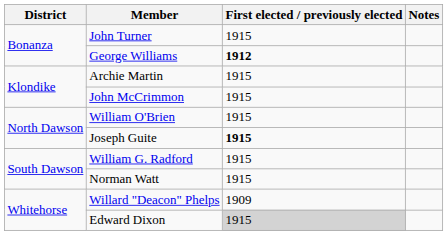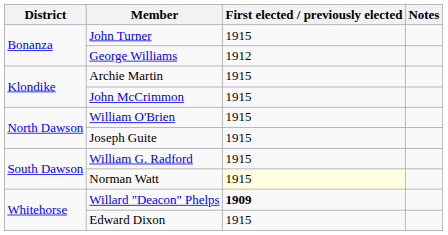(239, 55) bold -> (239, 55) normal
(239, 138) bold -> (239, 138) normal
(239, 179) no background -> (239, 179) lightyellow background
(239, 199) normal -> (239, 199) bold
(239, 220) lightgrey background -> (239, 220) no background
